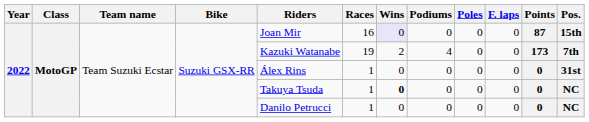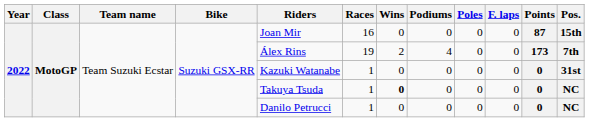(401, 32) lavender background -> (401, 32) no background
(300, 51) Kazuki Watanabe -> (283, 51) Álex Rins
(283, 70) Álex Rins -> (300, 70) Kazuki Watanabe
